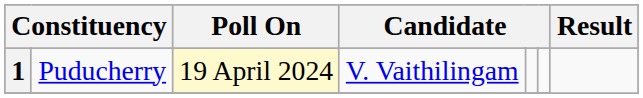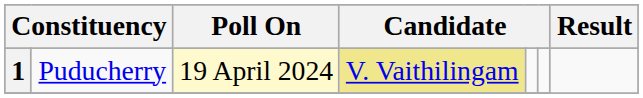(432, 70) no background -> (432, 70) khaki background
